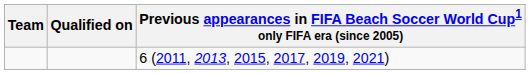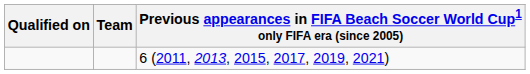columns swapped: (26, 25) <-> (92, 25)
